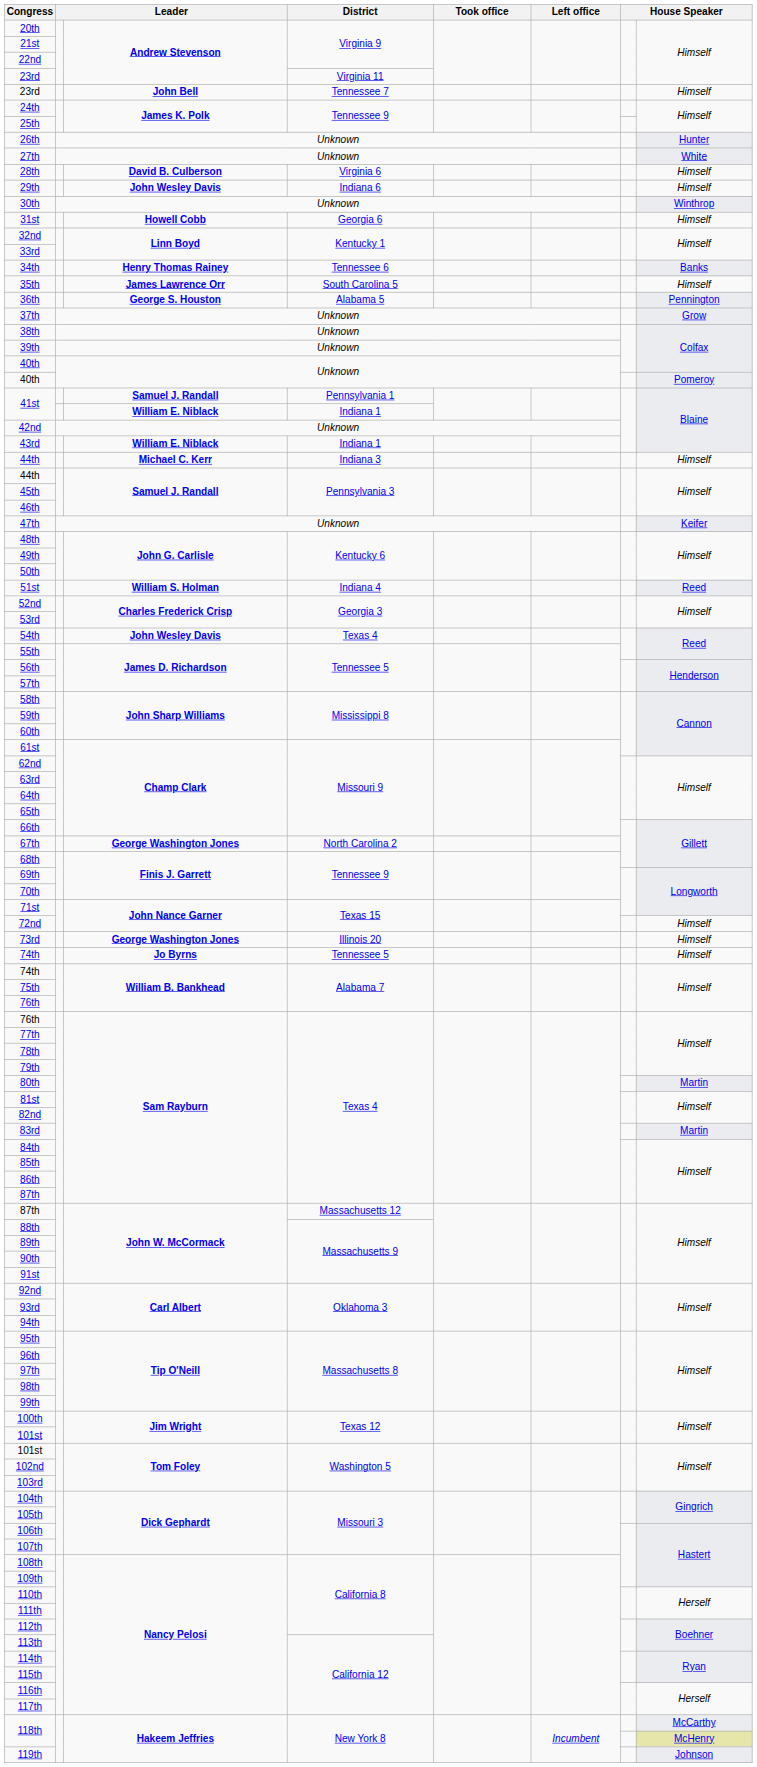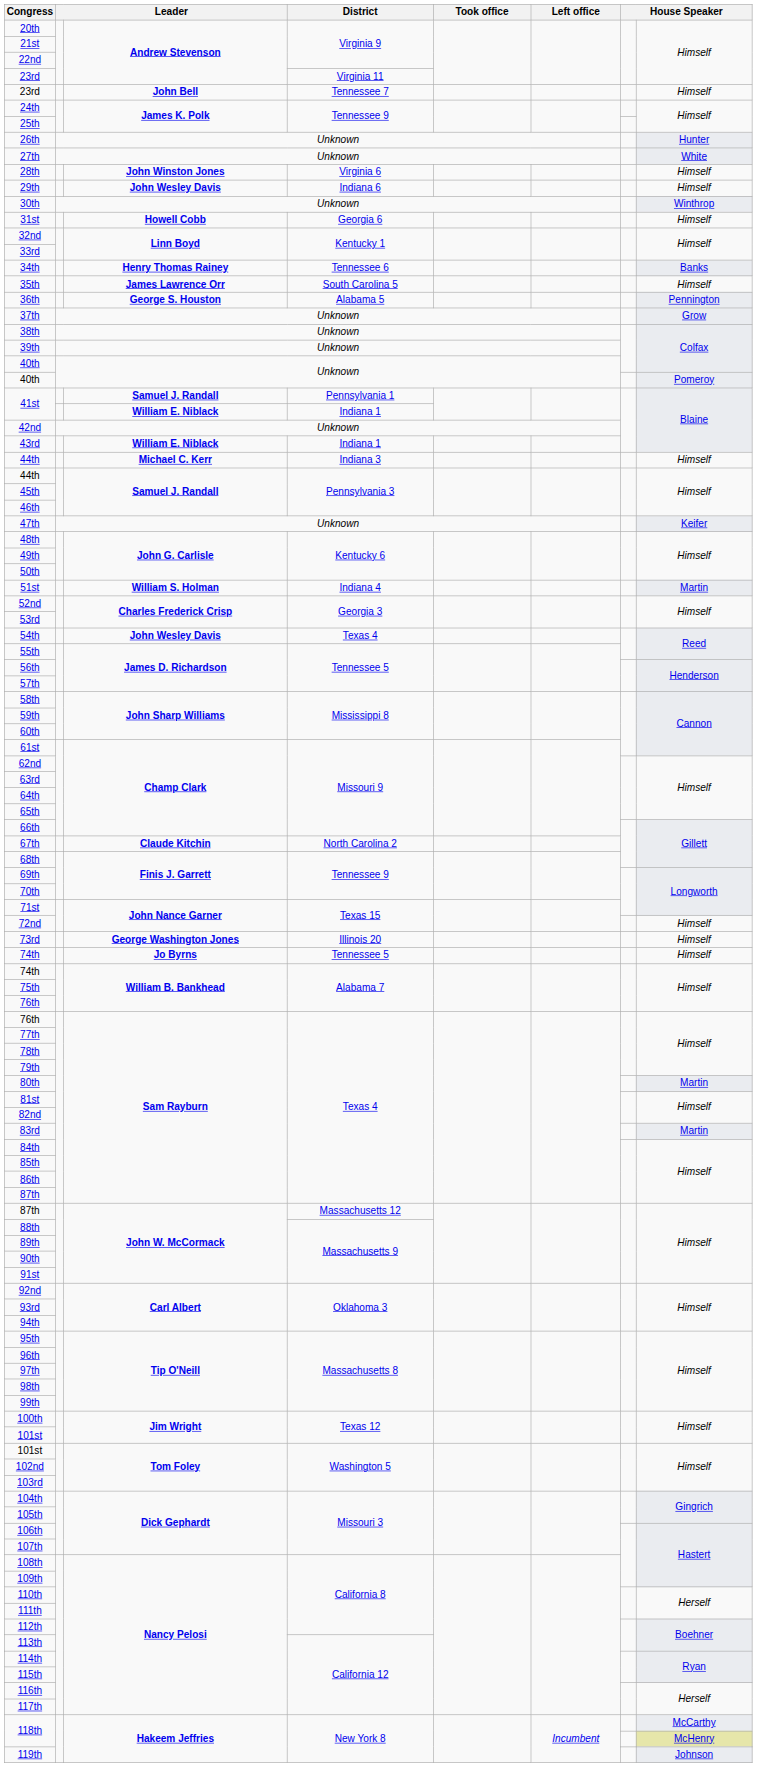(175, 172) David B. Culberson -> (175, 172) John Winston Jones
(694, 587) Reed -> (694, 587) Martin
(175, 843) George Washington Jones -> (175, 843) Claude Kitchin
